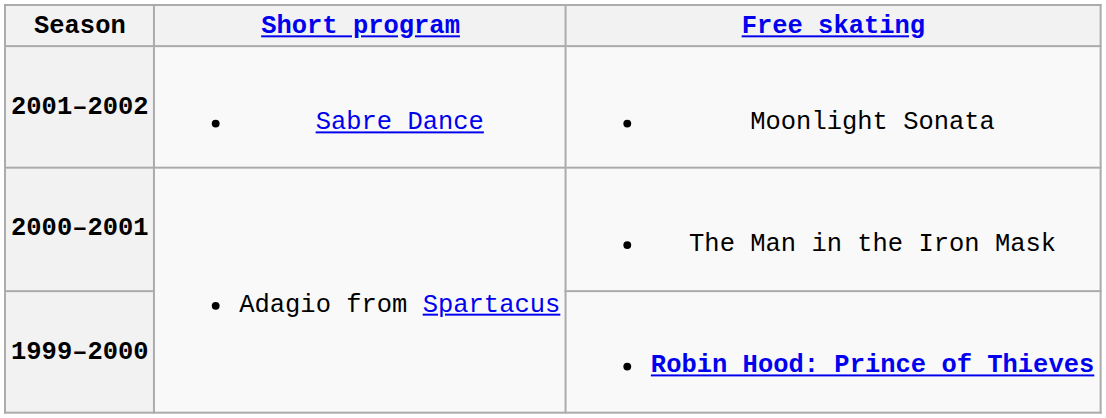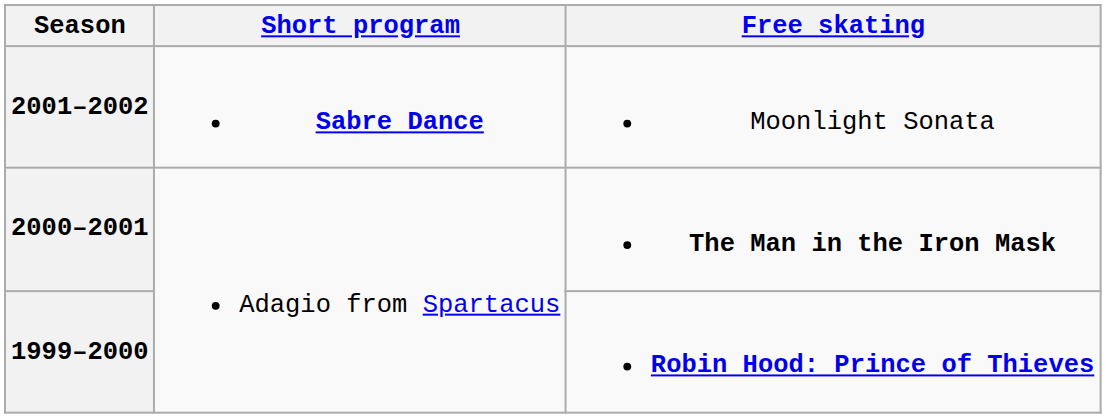(361, 122) normal -> (361, 122) bold
(833, 244) normal -> (833, 244) bold
